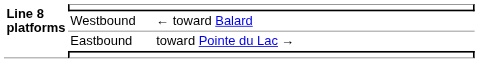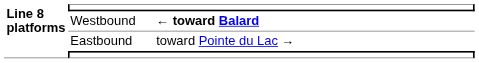(204, 21) normal -> (208, 21) bold
